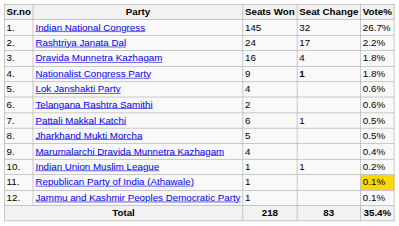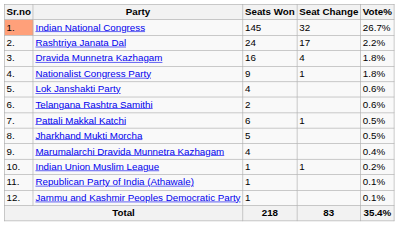(11, 27) no background -> (11, 27) lightsalmon background
(302, 74) bold -> (302, 74) normal
(374, 182) gold background -> (374, 182) no background
